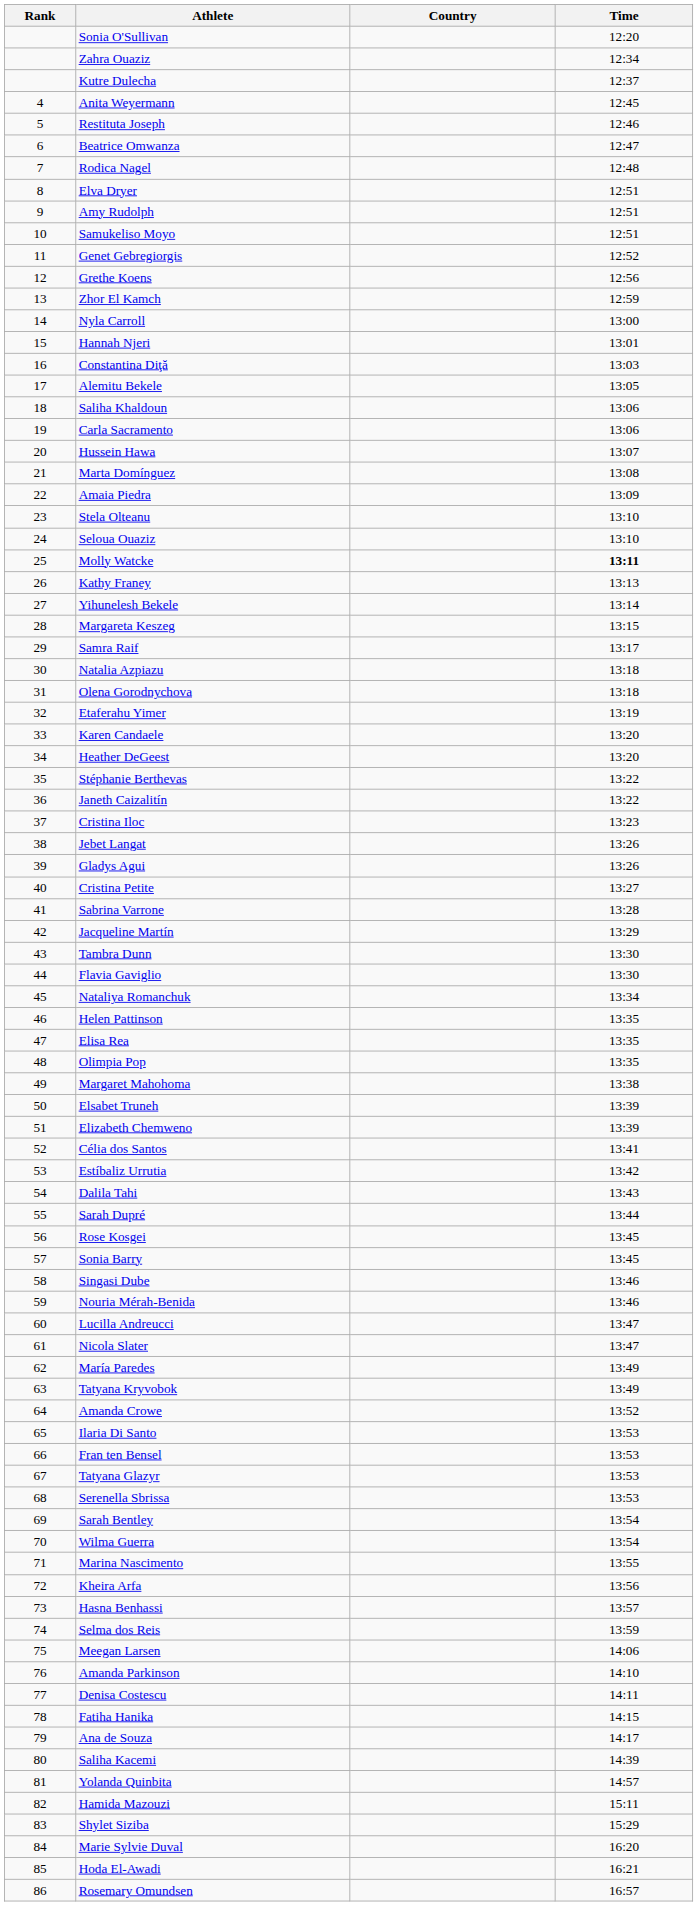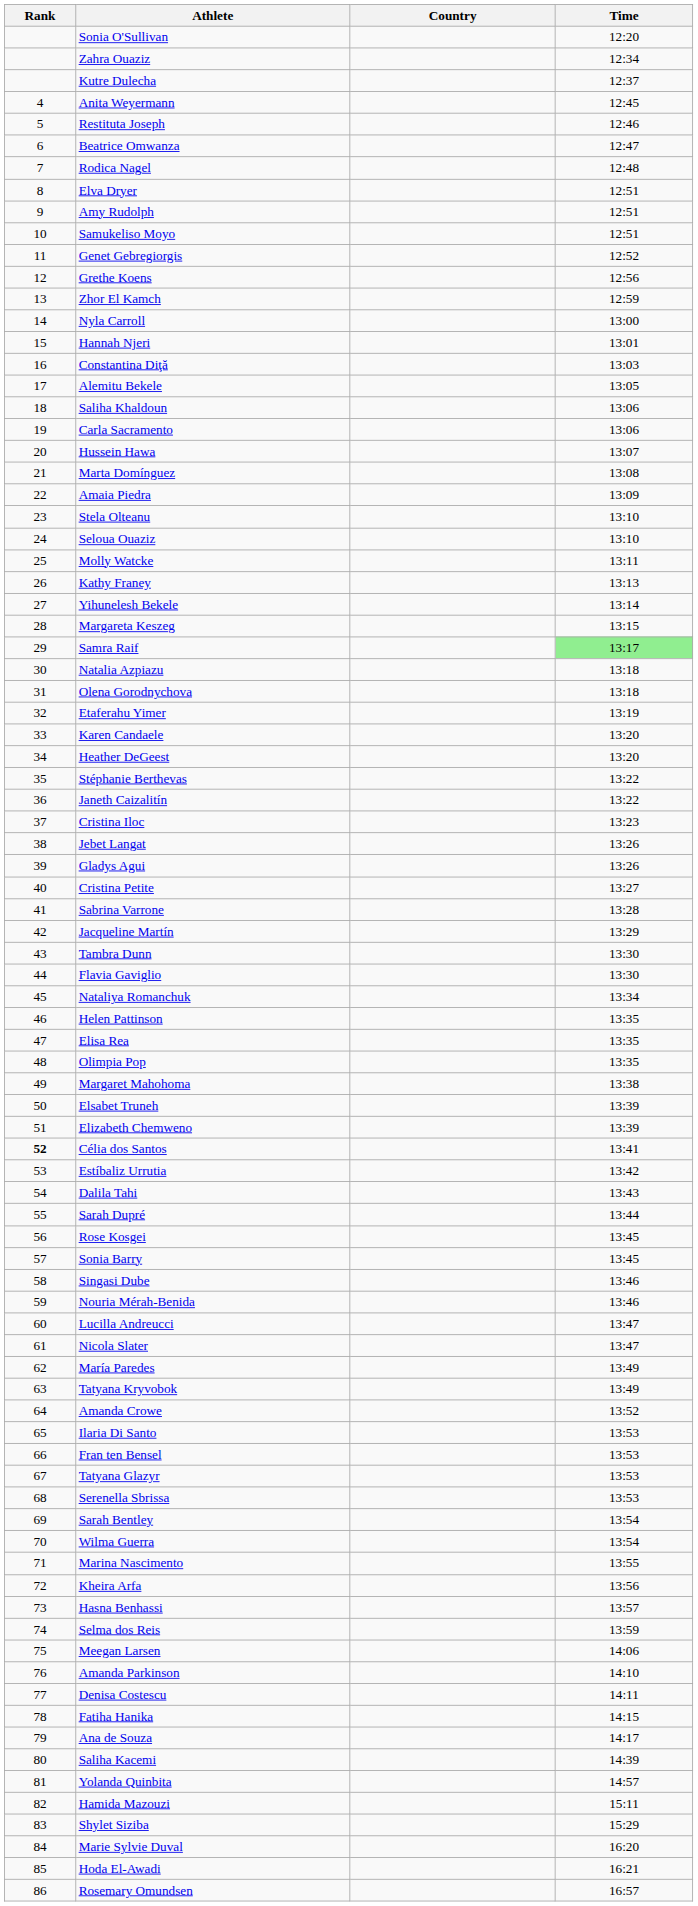(624, 560) bold -> (624, 560) normal
(624, 647) no background -> (624, 647) lightgreen background
(40, 1149) normal -> (40, 1149) bold
